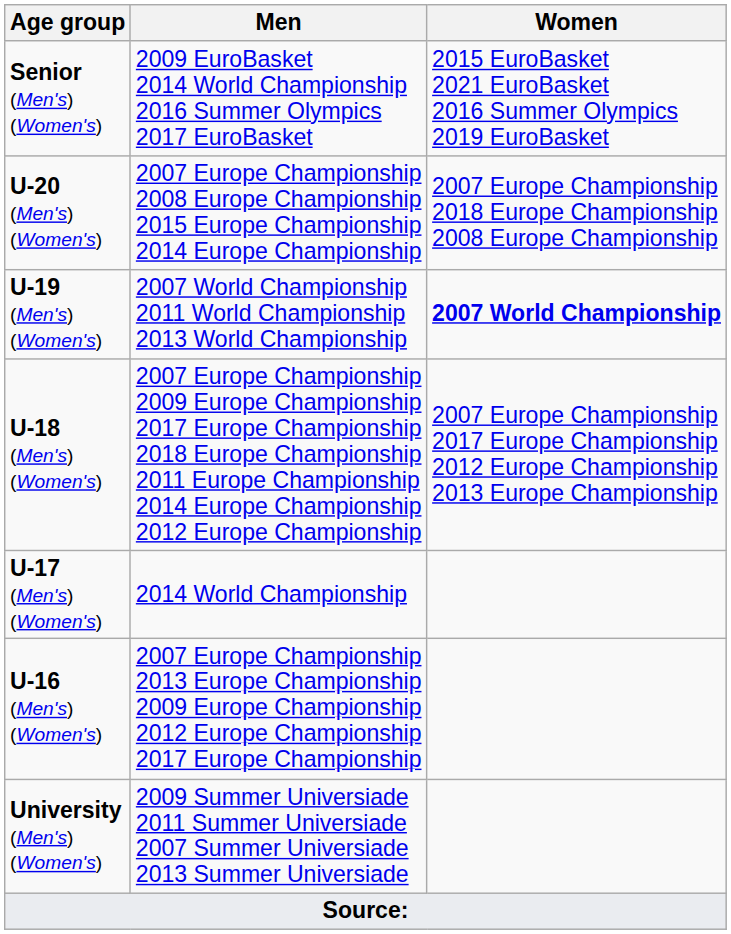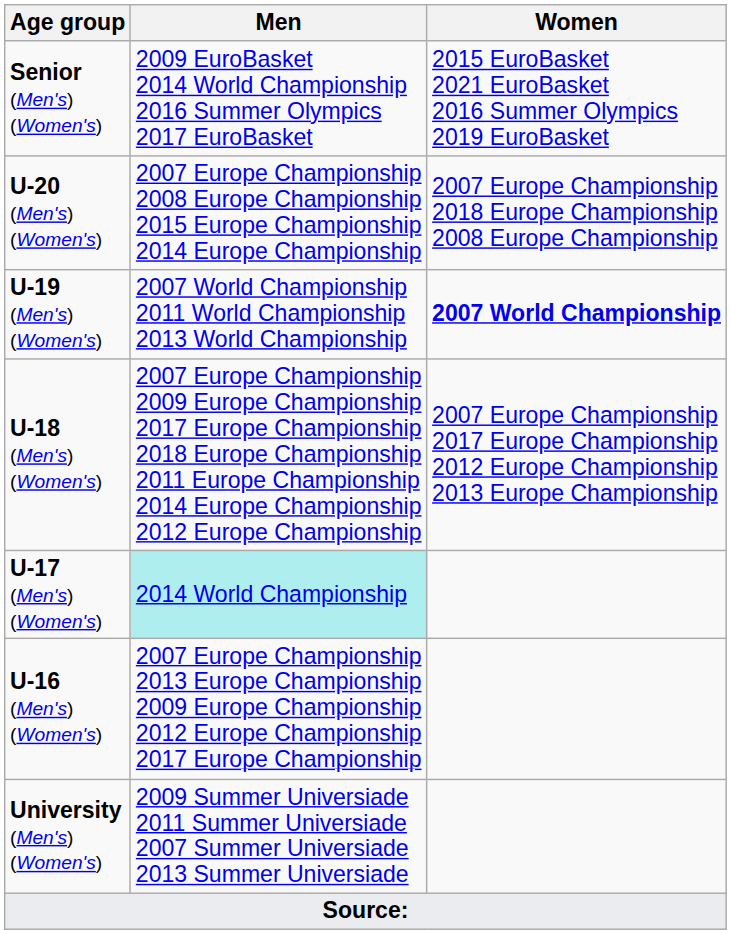(271, 594) no background -> (271, 594) paleturquoise background
